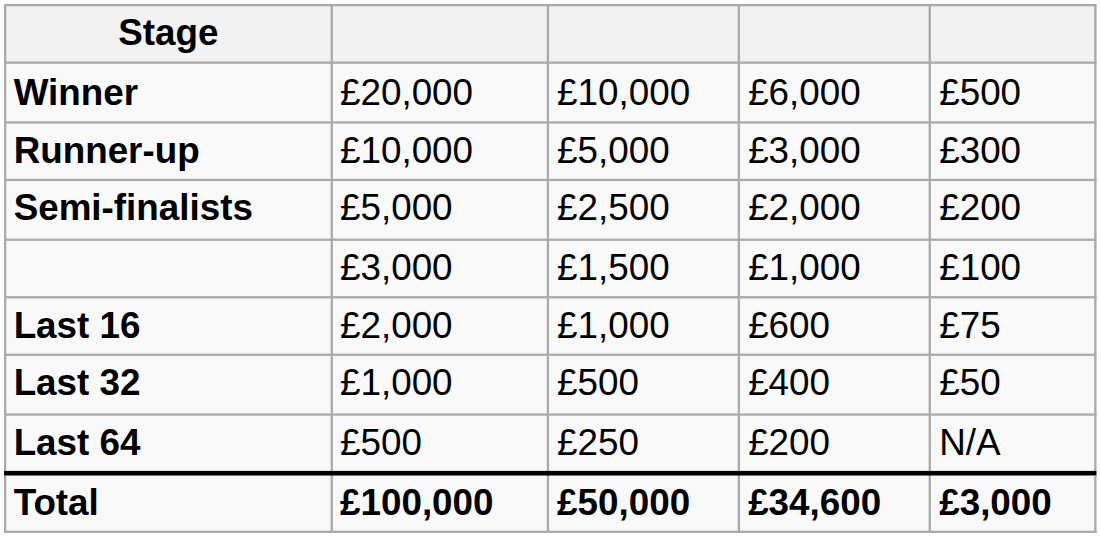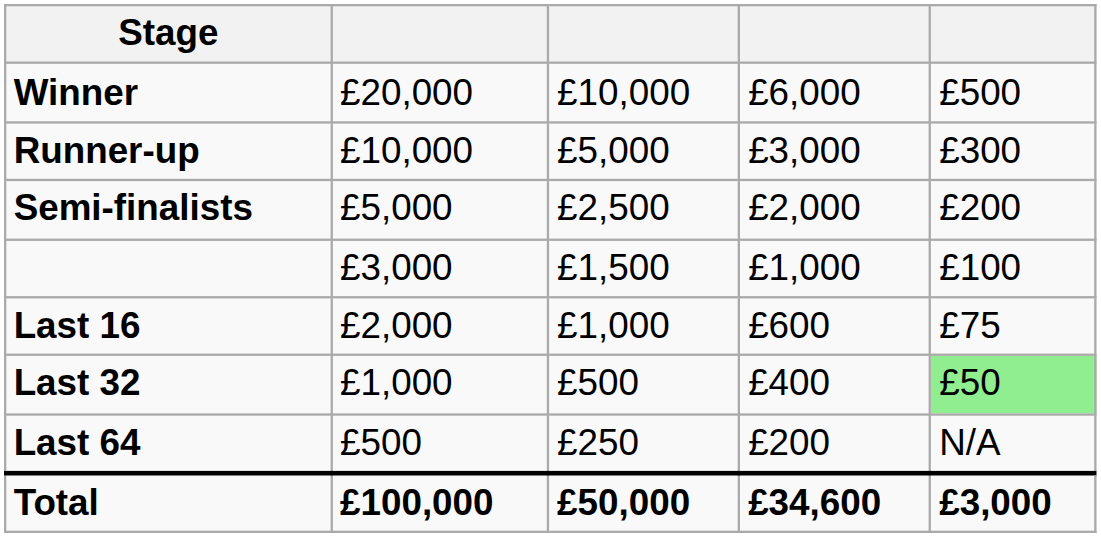(970, 383) no background -> (970, 383) lightgreen background
